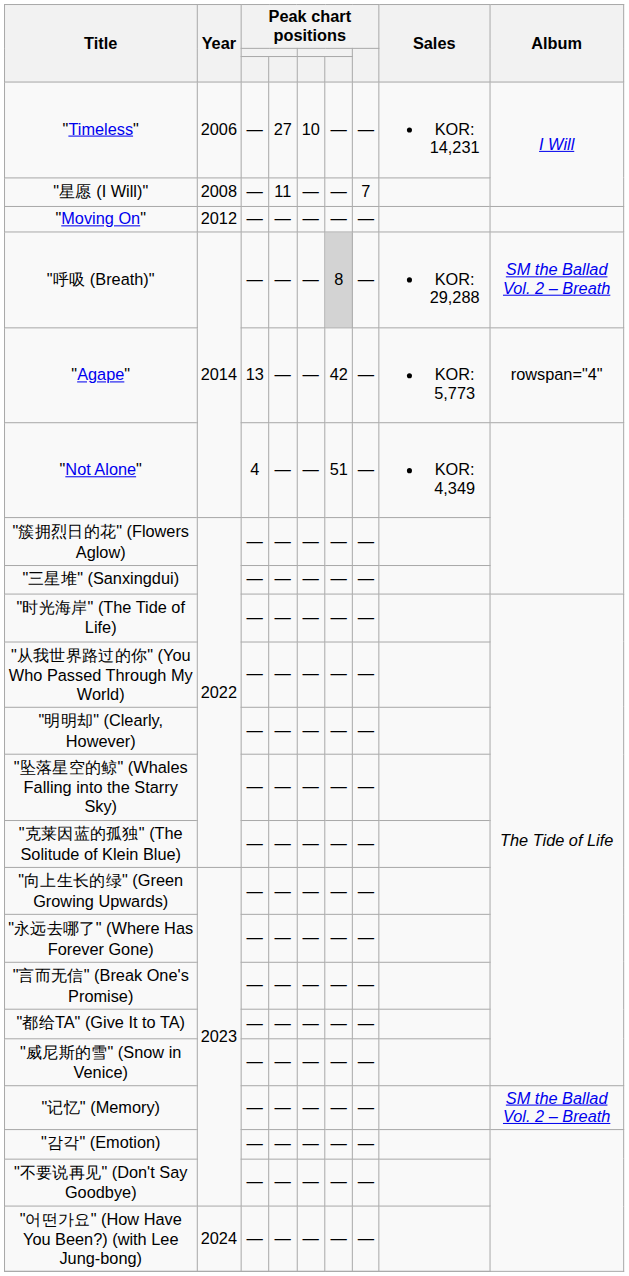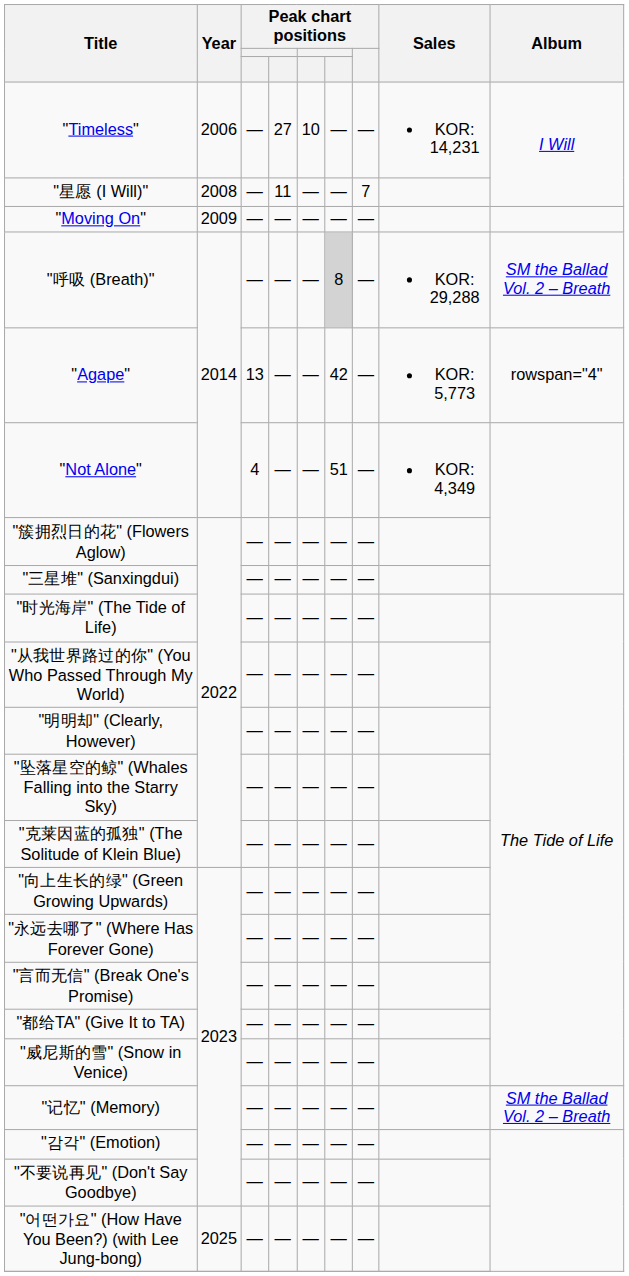(219, 219) 2012 -> (219, 219) 2009
(219, 1238) 2024 -> (219, 1238) 2025
